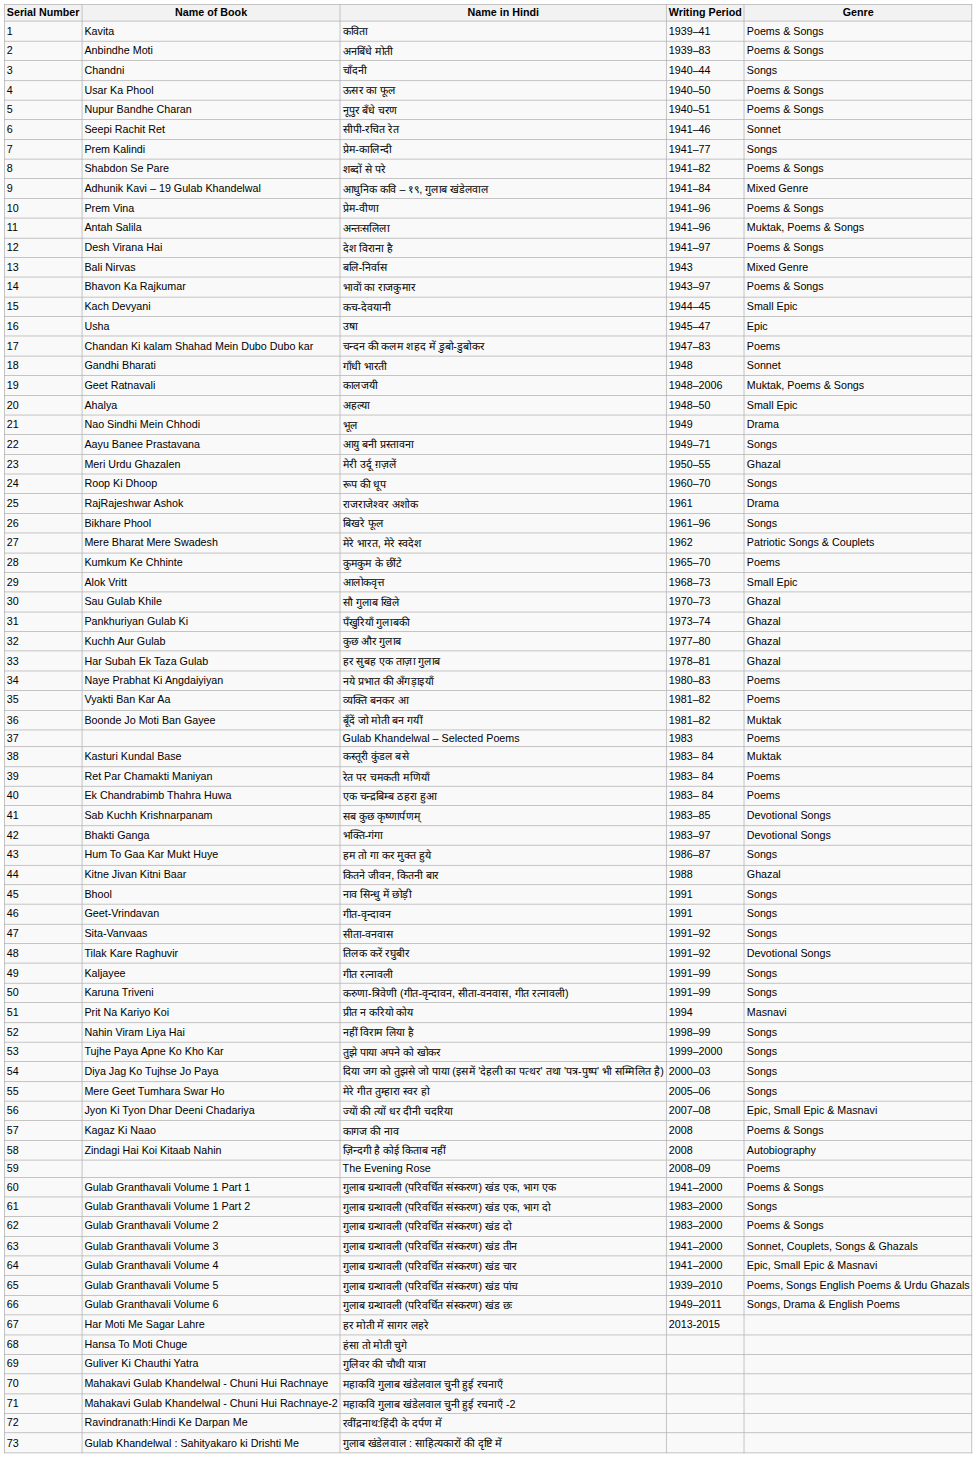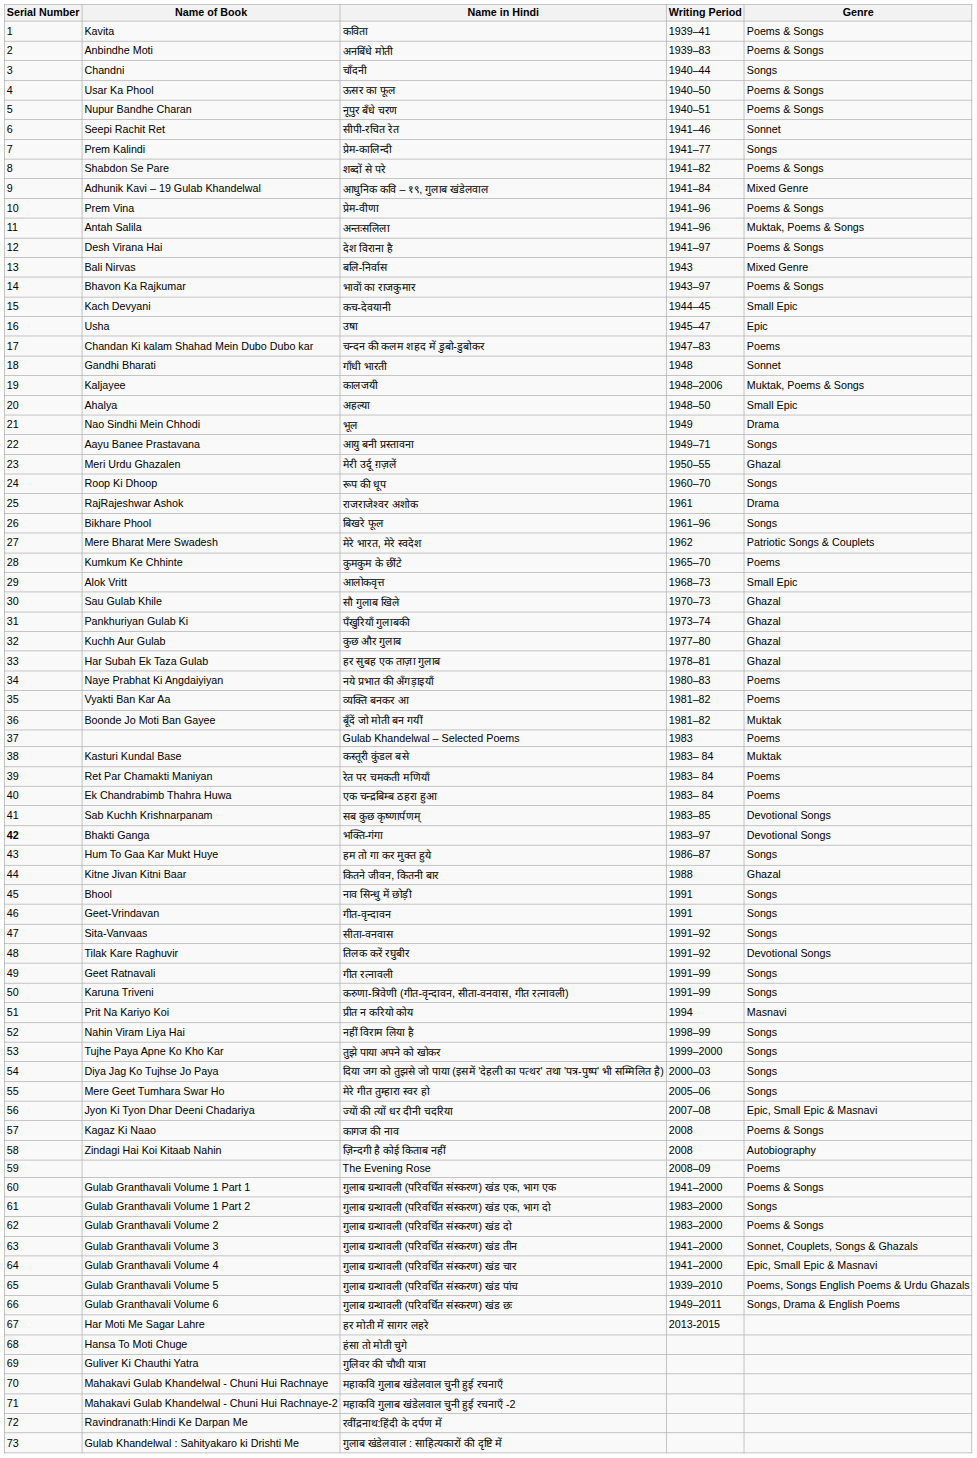(120, 385) Geet Ratnavali -> (105, 385) Kaljayee
(13, 835) normal -> (13, 835) bold
(105, 973) Kaljayee -> (120, 973) Geet Ratnavali
